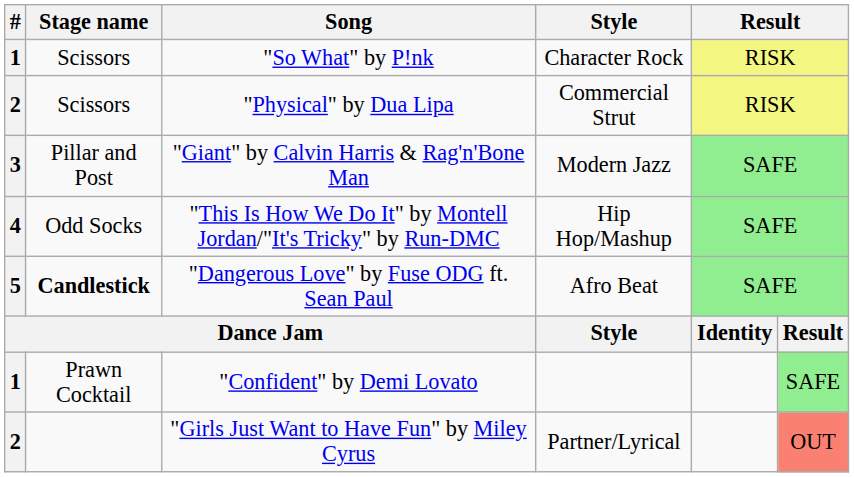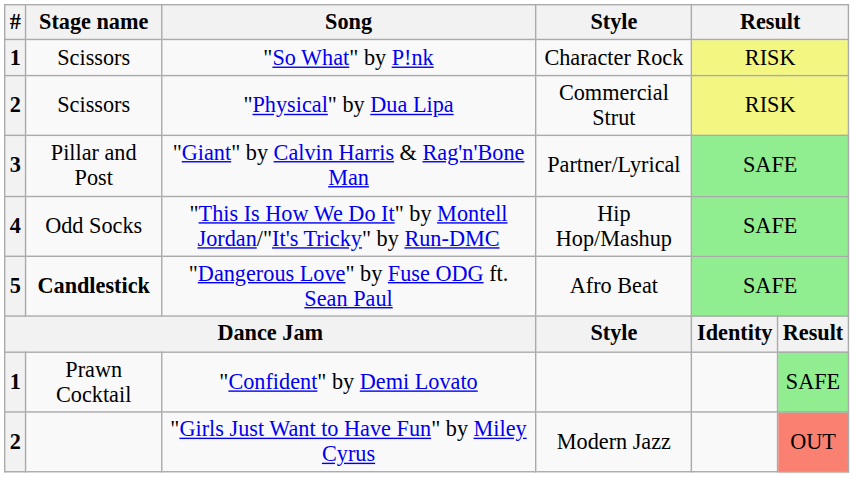(614, 165) Modern Jazz -> (614, 165) Partner/Lyrical
(614, 441) Partner/Lyrical -> (614, 441) Modern Jazz
